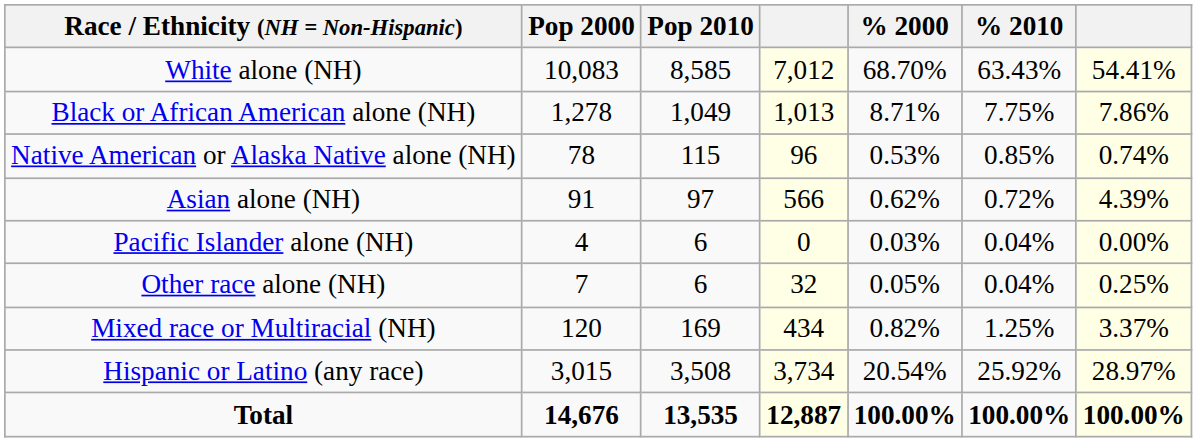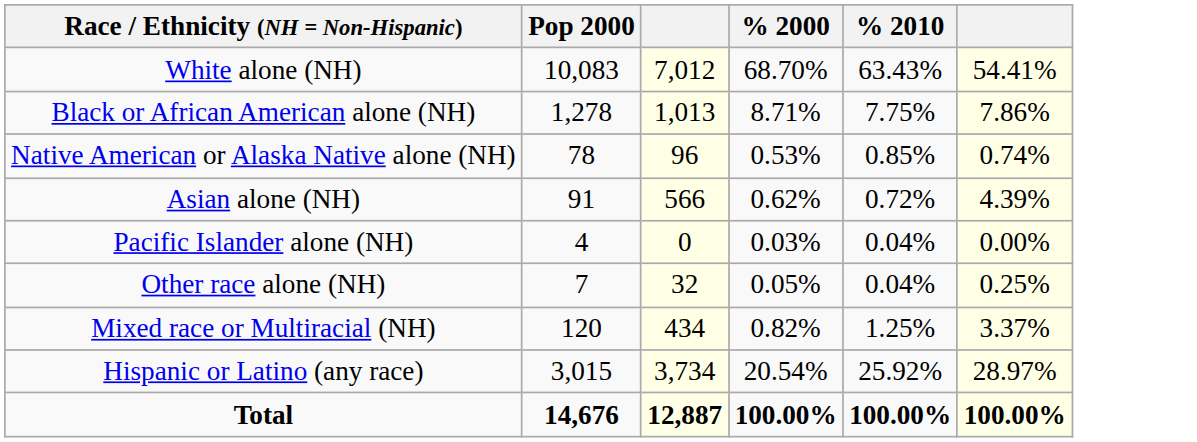- column: (701, 26)
